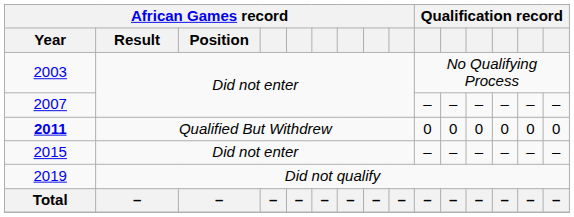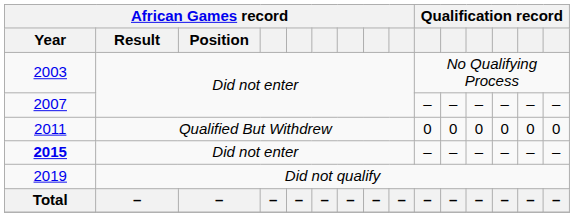(50, 128) bold -> (50, 128) normal
(50, 152) normal -> (50, 152) bold
